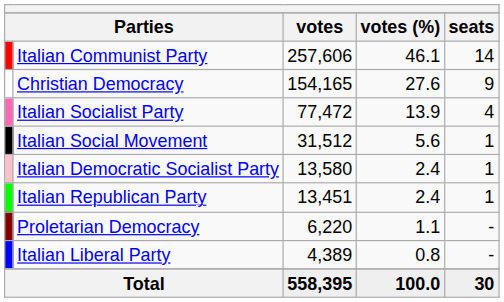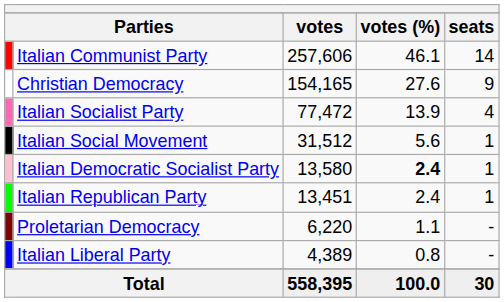(428, 169) normal -> (428, 169) bold
